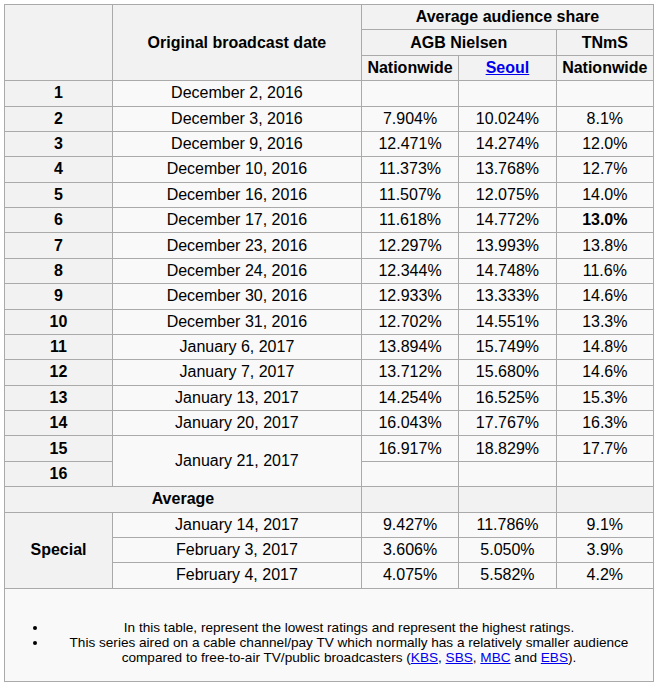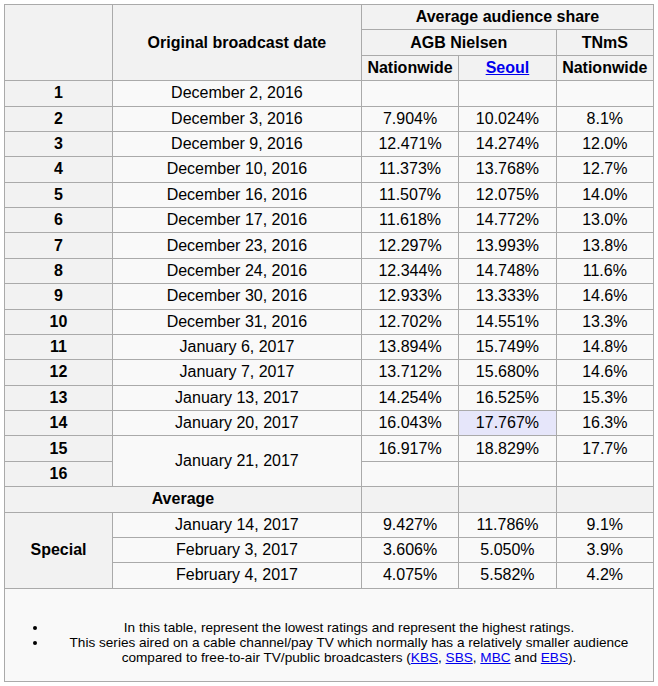(605, 220) bold -> (605, 220) normal
(507, 423) no background -> (507, 423) lavender background
